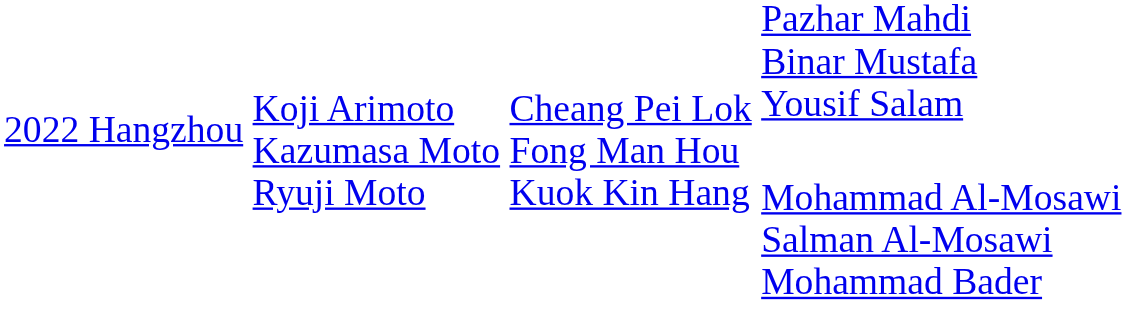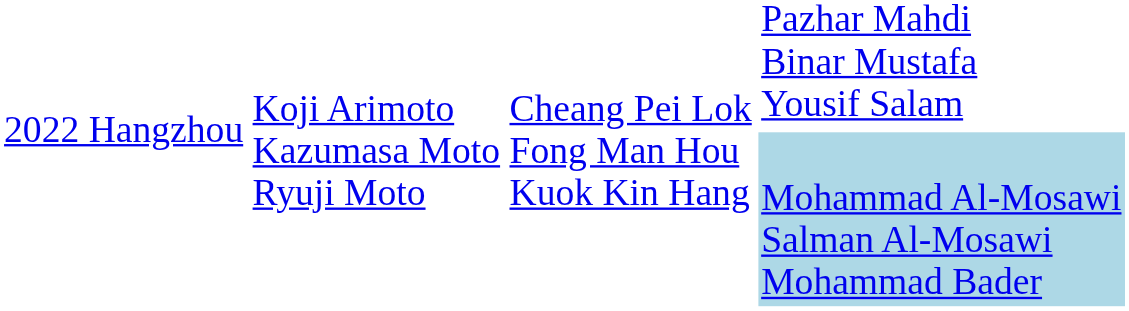(941, 239) no background -> (941, 239) lightblue background
